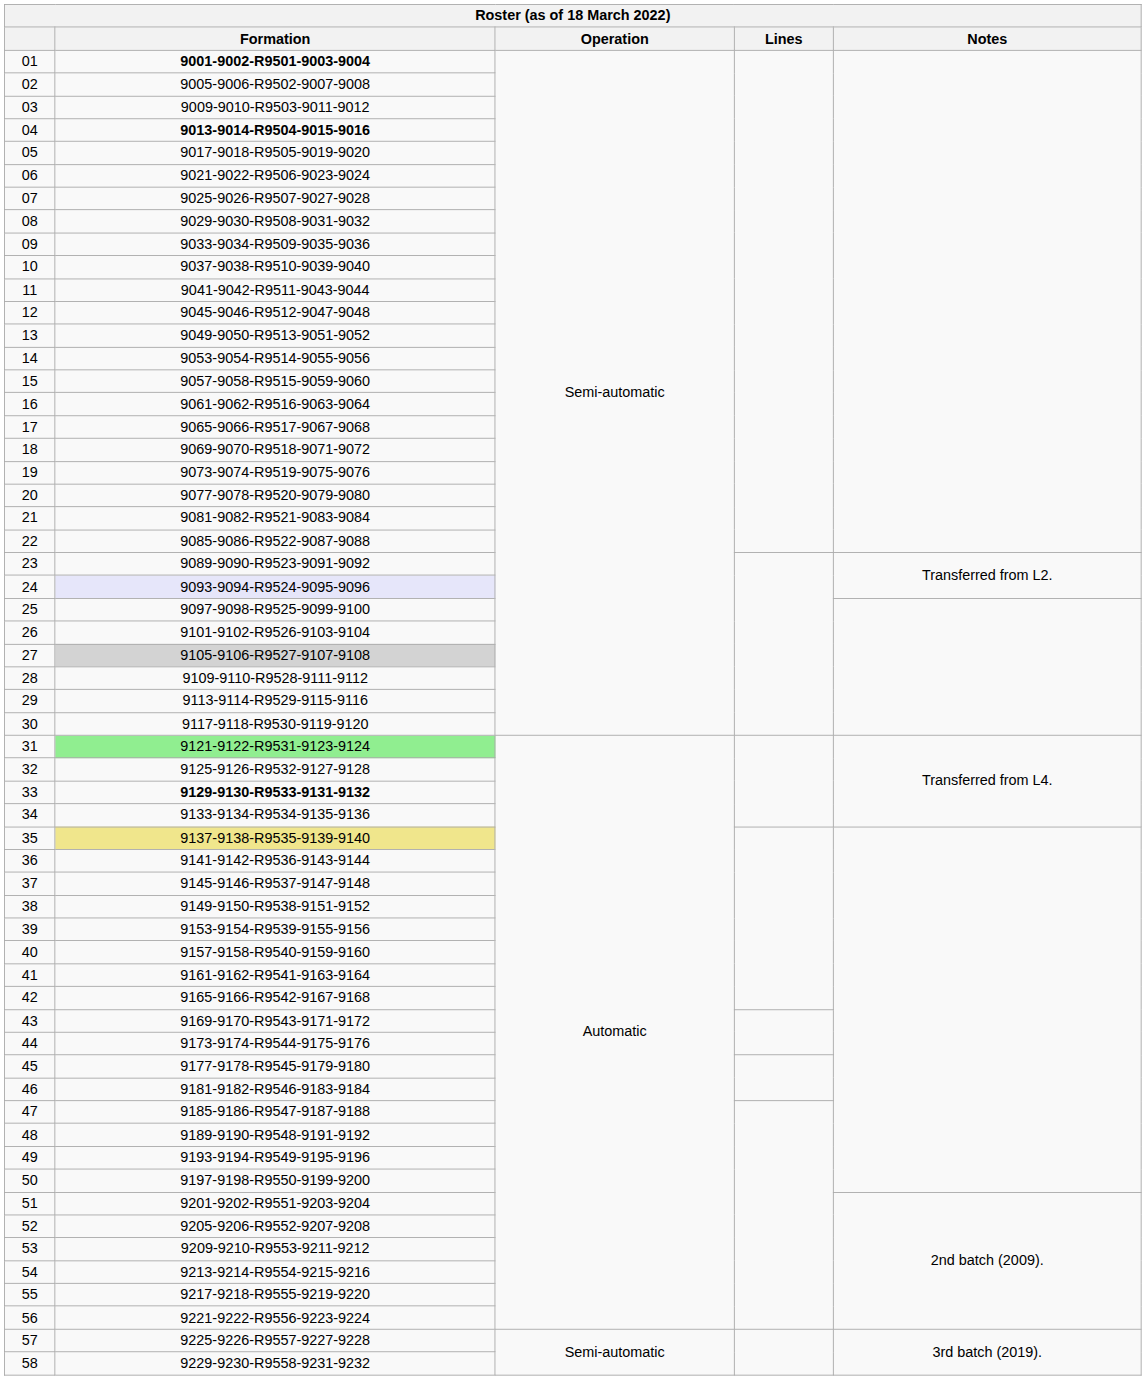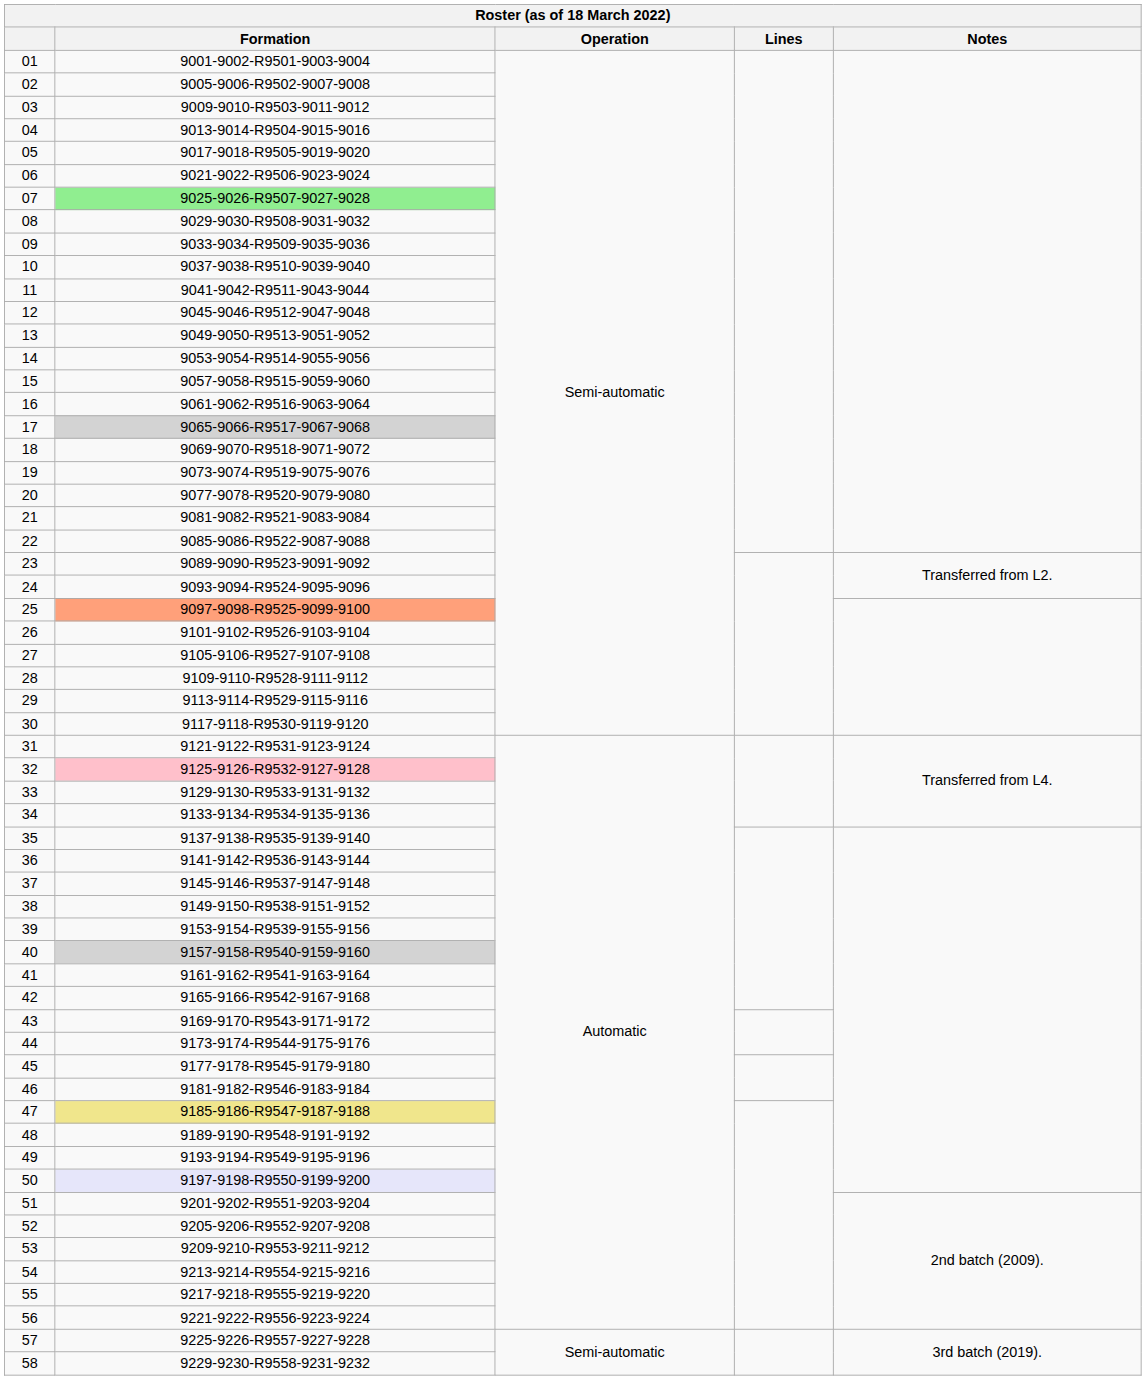(275, 61) bold -> (275, 61) normal
(275, 130) bold -> (275, 130) normal
(275, 198) no background -> (275, 198) lightgreen background
(275, 426) no background -> (275, 426) lightgrey background
(275, 586) lavender background -> (275, 586) no background
(275, 609) no background -> (275, 609) lightsalmon background
(275, 655) lightgrey background -> (275, 655) no background
(275, 746) lightgreen background -> (275, 746) no background
(275, 769) no background -> (275, 769) pink background
(275, 792) bold -> (275, 792) normal
(275, 838) khaki background -> (275, 838) no background
(275, 952) no background -> (275, 952) lightgrey background
(275, 1112) no background -> (275, 1112) khaki background
(275, 1180) no background -> (275, 1180) lavender background
